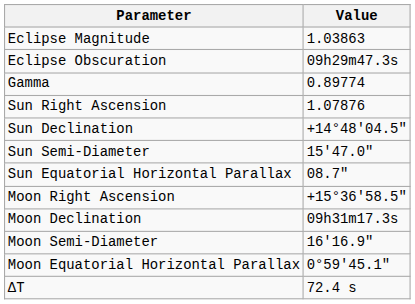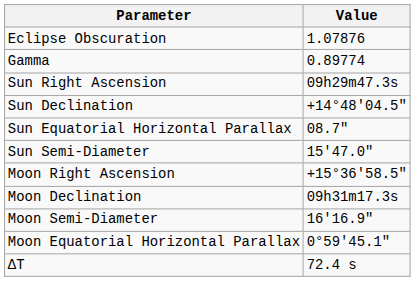- row: (79, 39)
(353, 61) 09h29m47.3s -> (336, 39) 1.07876
(336, 107) 1.07876 -> (353, 84) 09h29m47.3s
rows swapped: (79, 152) <-> (150, 175)
